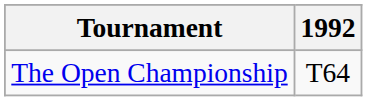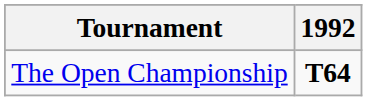(328, 72) normal -> (328, 72) bold
